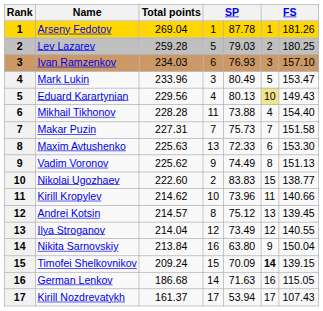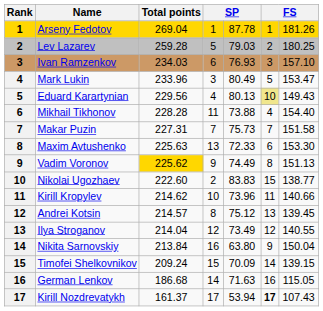(171, 163) no background -> (171, 163) gold background
(270, 264) bold -> (270, 264) normal
(270, 297) normal -> (270, 297) bold
